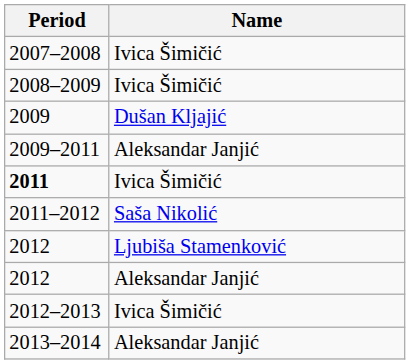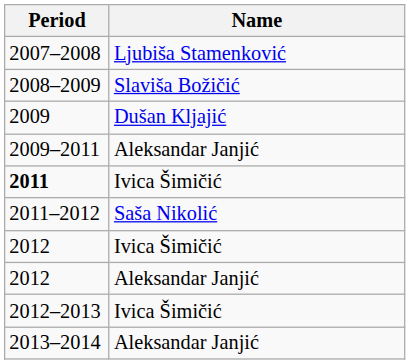(168, 52) Ivica Šimičić -> (200, 52) Ljubiša Stamenković
(168, 85) Ivica Šimičić -> (177, 85) Slaviša Božičić
(200, 246) Ljubiša Stamenković -> (168, 246) Ivica Šimičić
